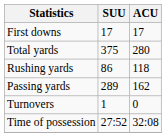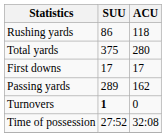rows swapped: (34, 31) <-> (40, 68)
(104, 104) normal -> (104, 104) bold
